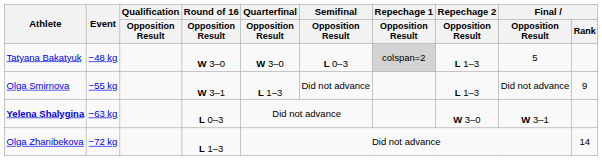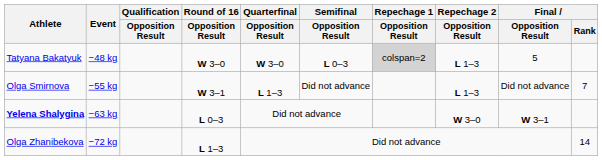(585, 86) 9 -> (585, 86) 7
